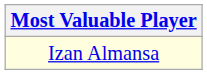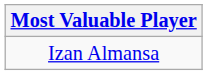(104, 52) lightyellow background -> (104, 52) no background
